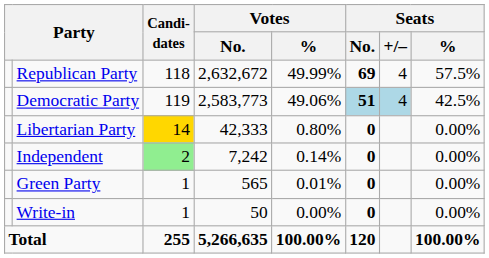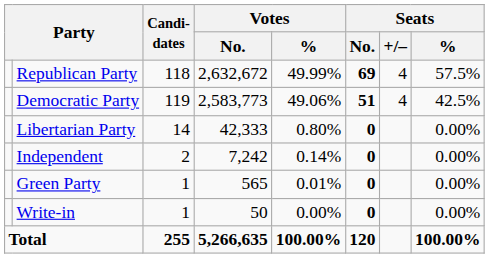(367, 101) lightblue background -> (367, 101) no background
(403, 101) lightblue background -> (403, 101) no background
(181, 128) gold background -> (181, 128) no background
(186, 156) lightgreen background -> (186, 156) no background
